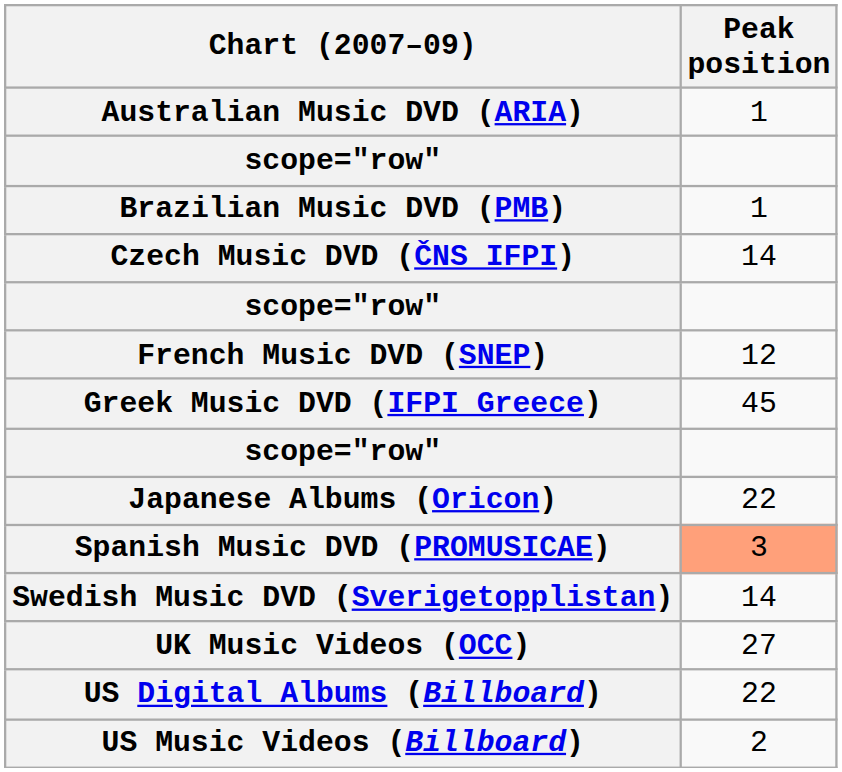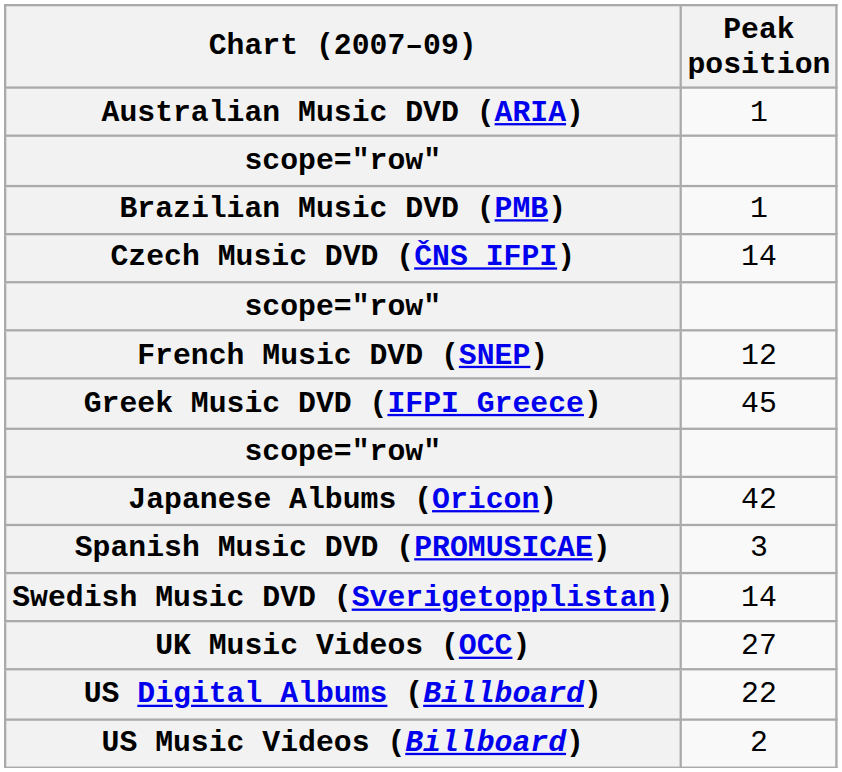(759, 500) 22 -> (759, 500) 42
(759, 549) lightsalmon background -> (759, 549) no background
